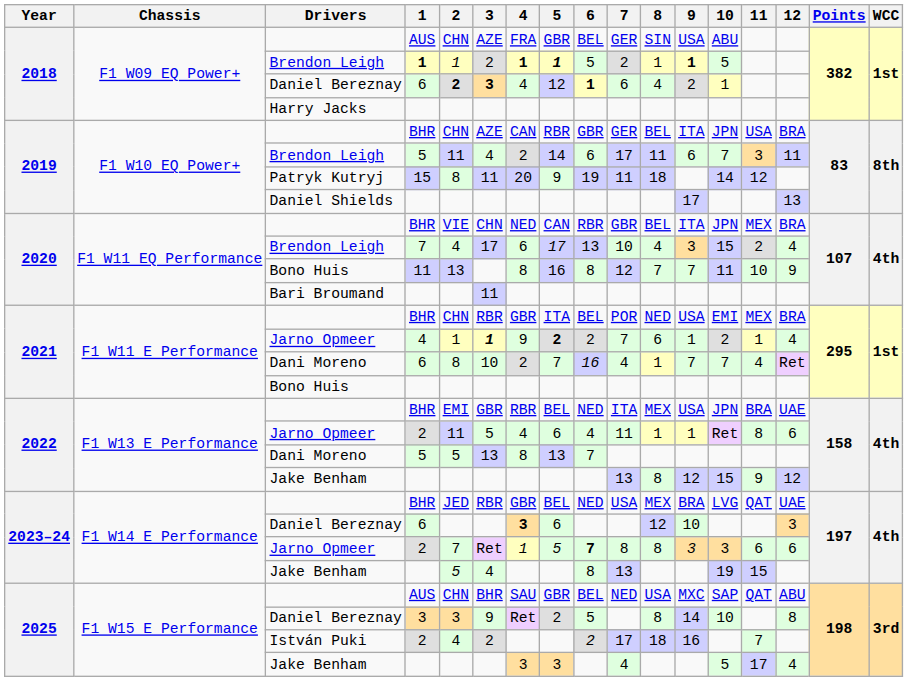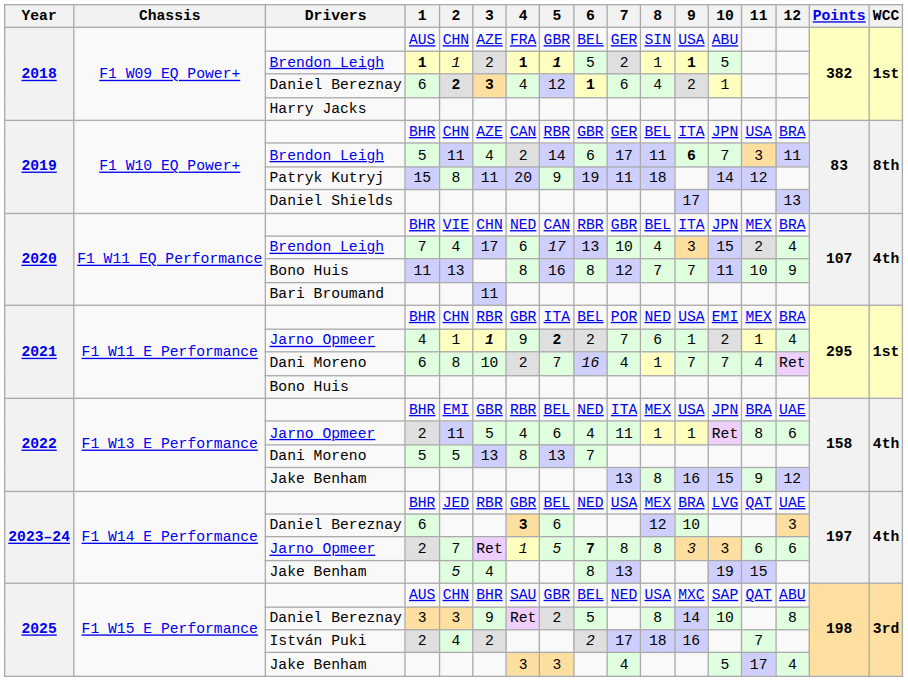(691, 155) normal -> (691, 155) bold
(691, 479) 12 -> (691, 479) 16
